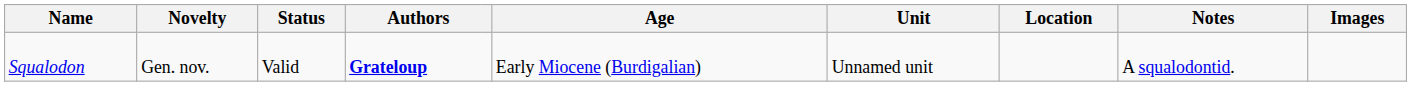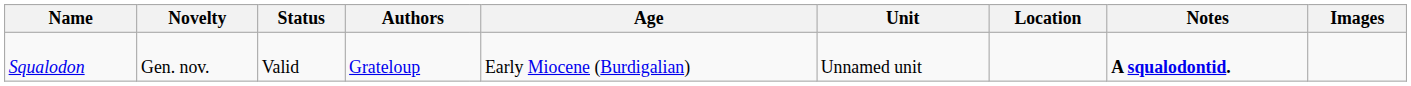(388, 66) bold -> (385, 66) normal
(1179, 66) normal -> (1171, 66) bold
